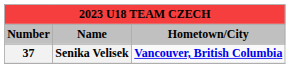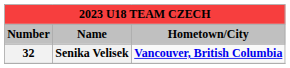(28, 54) 37 -> (28, 54) 32
